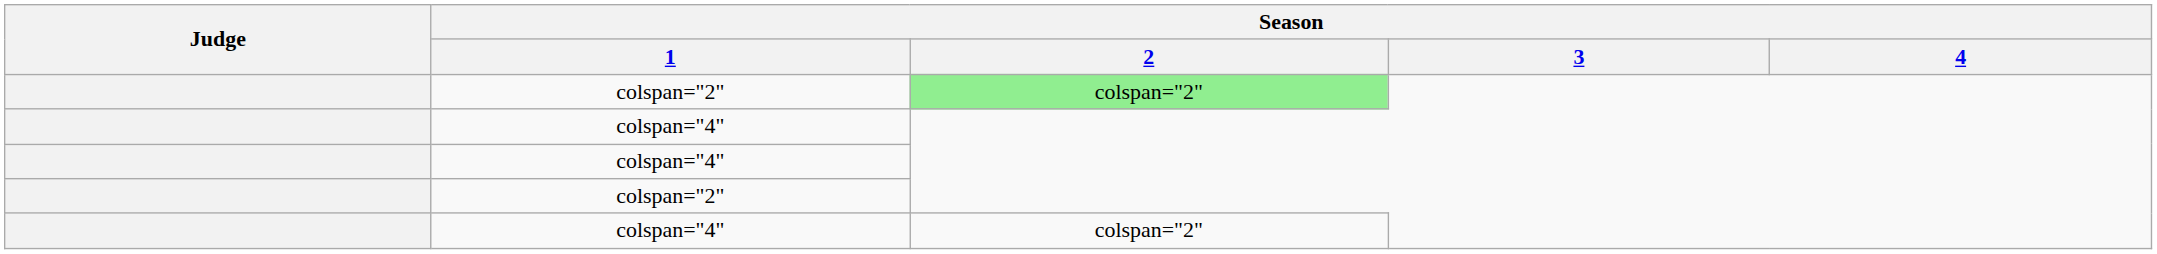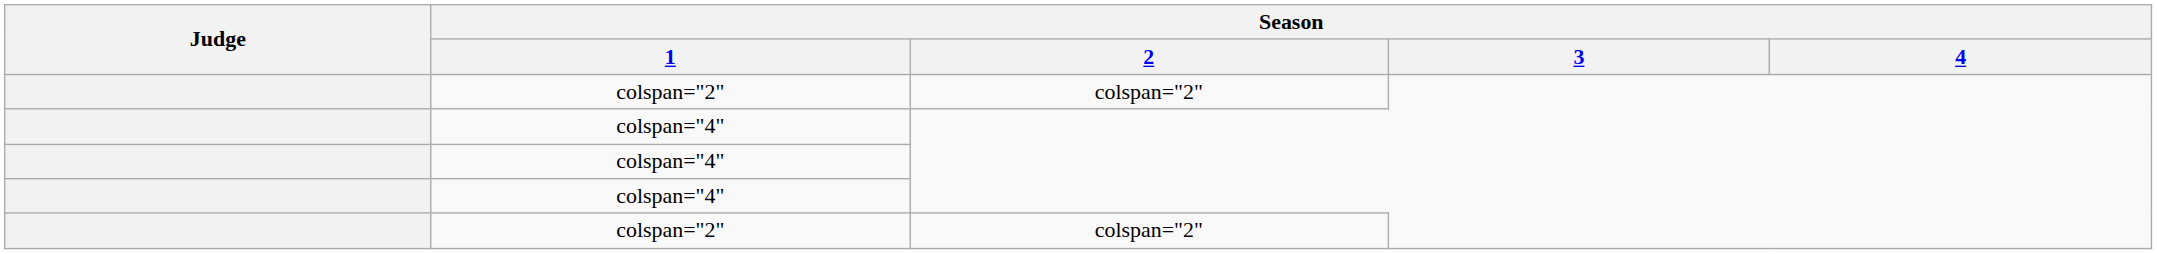(1149, 91) lightgreen background -> (1149, 91) no background
(670, 195) colspan="2" -> (670, 195) colspan="4"
(670, 230) colspan="4" -> (670, 230) colspan="2"
